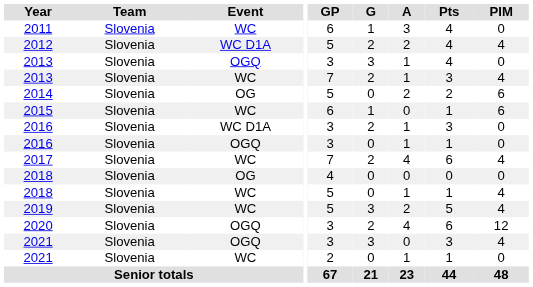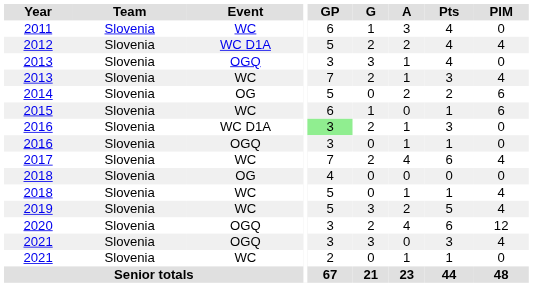(330, 127) no background -> (330, 127) lightgreen background
